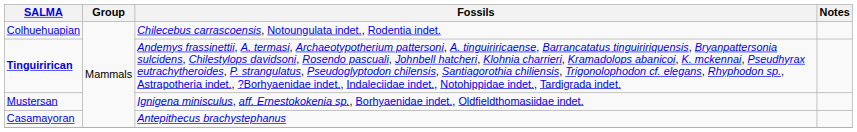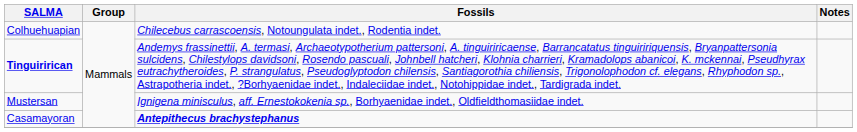(212, 118) normal -> (218, 118) bold
